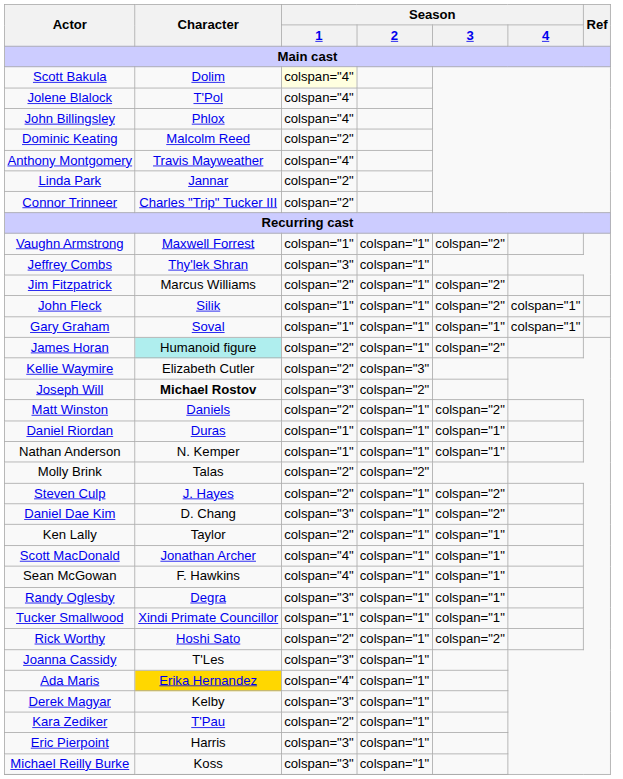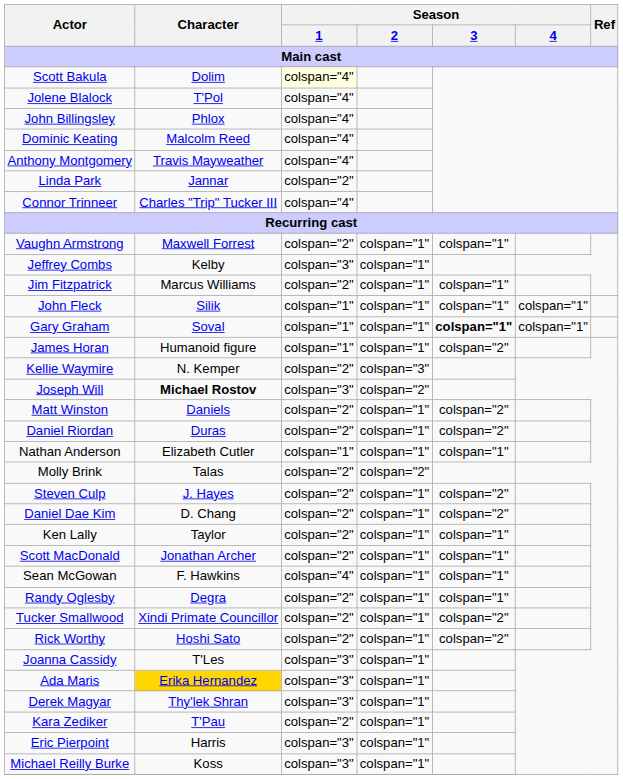(319, 139) colspan="2" -> (319, 139) colspan="4"
(319, 202) colspan="2" -> (319, 202) colspan="4"
(319, 243) colspan="1" -> (319, 243) colspan="2"
(470, 243) colspan="2" -> (474, 243) colspan="1"
(208, 264) Thy'lek Shran -> (208, 264) Kelby
(470, 285) colspan="2" -> (474, 285) colspan="1"
(470, 306) colspan="2" -> (474, 306) colspan="1"
(470, 327) normal -> (474, 327) bold
(208, 347) paleturquoise background -> (208, 347) no background
(319, 347) colspan="2" -> (319, 347) colspan="1"
(208, 368) Elizabeth Cutler -> (208, 368) N. Kemper
(319, 431) colspan="1" -> (319, 431) colspan="2"
(470, 431) colspan="1" -> (474, 431) colspan="2"
(208, 451) N. Kemper -> (208, 451) Elizabeth Cutler
(319, 514) colspan="3" -> (319, 514) colspan="2"
(319, 555) colspan="4" -> (319, 555) colspan="2"
(319, 597) colspan="3" -> (319, 597) colspan="2"
(319, 618) colspan="1" -> (319, 618) colspan="2"
(470, 618) colspan="1" -> (474, 618) colspan="2"
(319, 680) colspan="4" -> (319, 680) colspan="3"
(208, 701) Kelby -> (208, 701) Thy'lek Shran
